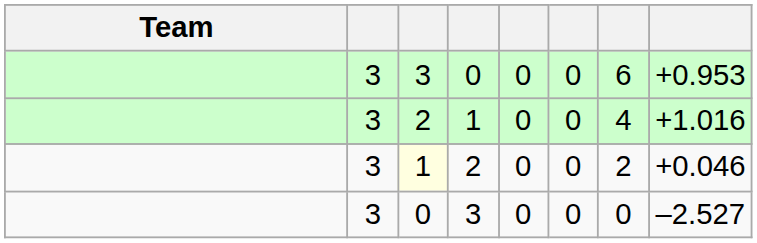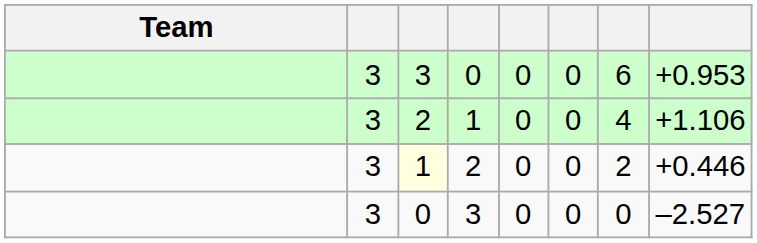(700, 120) +1.016 -> (700, 120) +1.106
(700, 167) +0.046 -> (700, 167) +0.446
